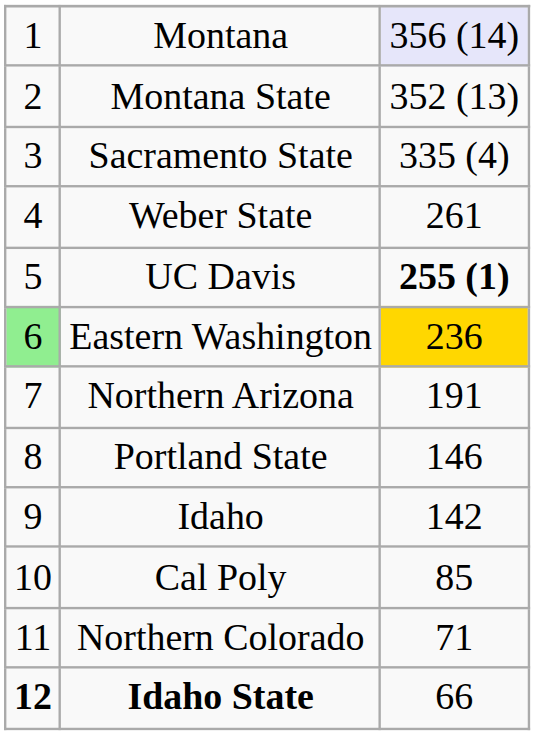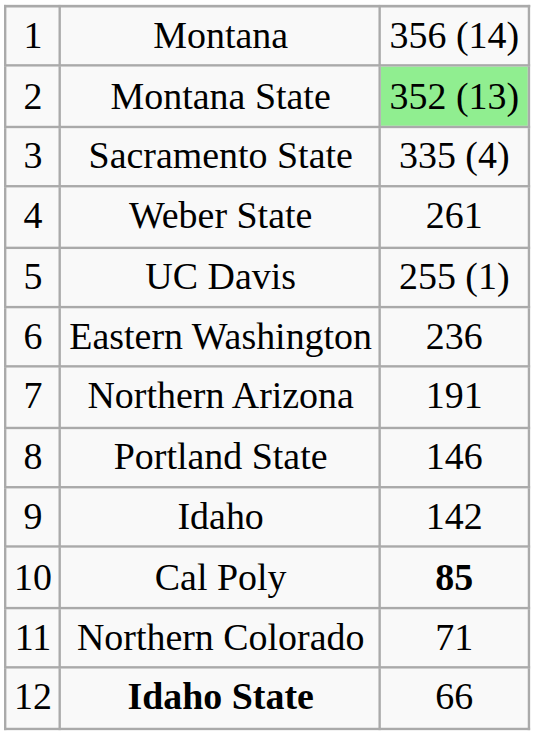(454, 35) lavender background -> (454, 35) no background
(454, 95) no background -> (454, 95) lightgreen background
(454, 276) bold -> (454, 276) normal
(33, 336) lightgreen background -> (33, 336) no background
(454, 336) gold background -> (454, 336) no background
(454, 576) normal -> (454, 576) bold
(33, 697) bold -> (33, 697) normal
